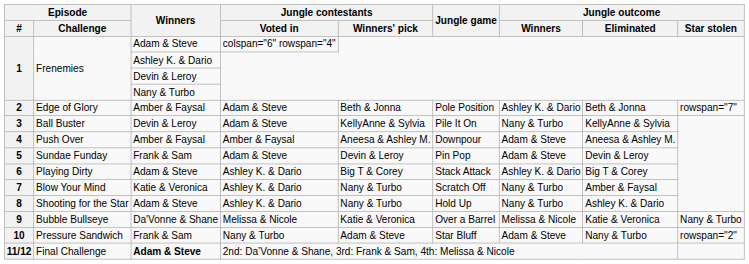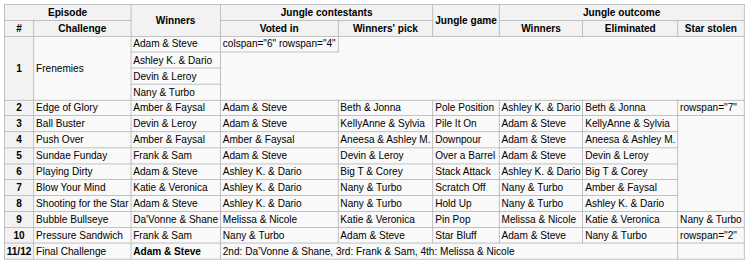(532, 124) Nany & Turbo -> (534, 124) Adam & Steve
(453, 156) Pin Pop -> (465, 156) Over a Barrel
(465, 220) Over a Barrel -> (453, 220) Pin Pop
